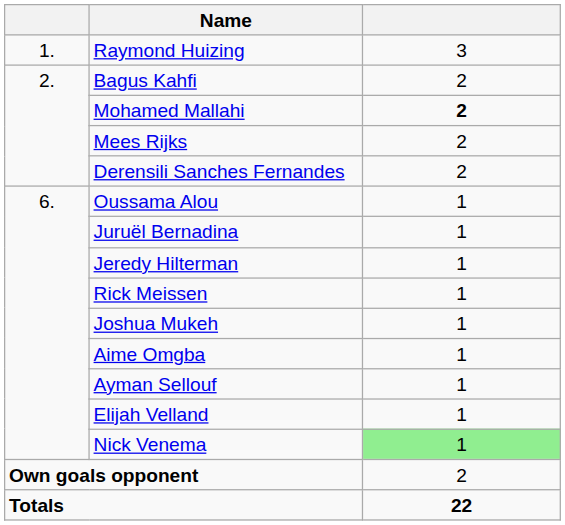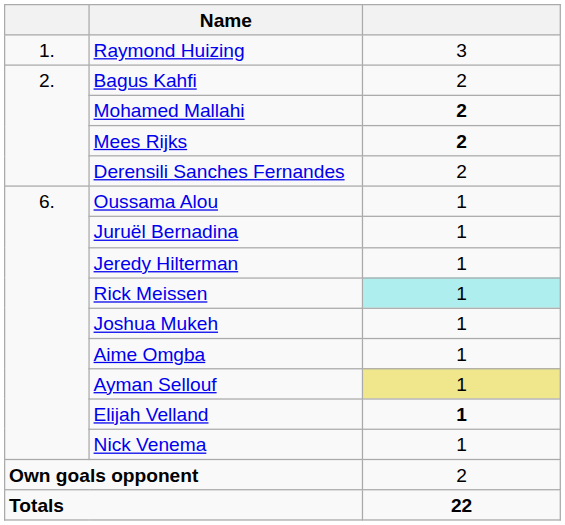(462, 141) normal -> (462, 141) bold
(462, 293) no background -> (462, 293) paleturquoise background
(462, 384) no background -> (462, 384) khaki background
(462, 414) normal -> (462, 414) bold
(462, 444) lightgreen background -> (462, 444) no background
